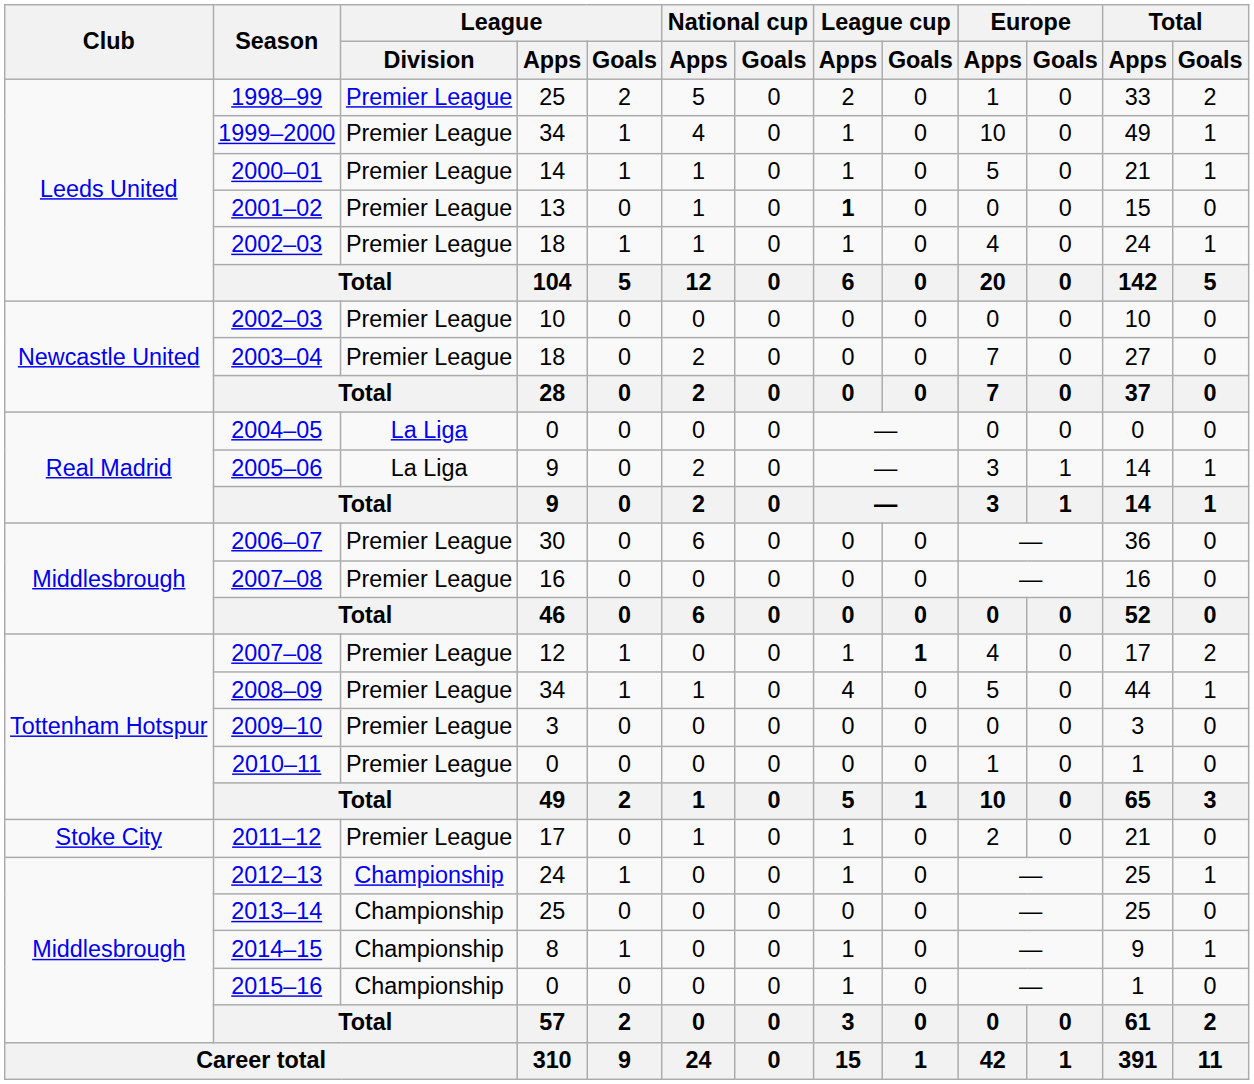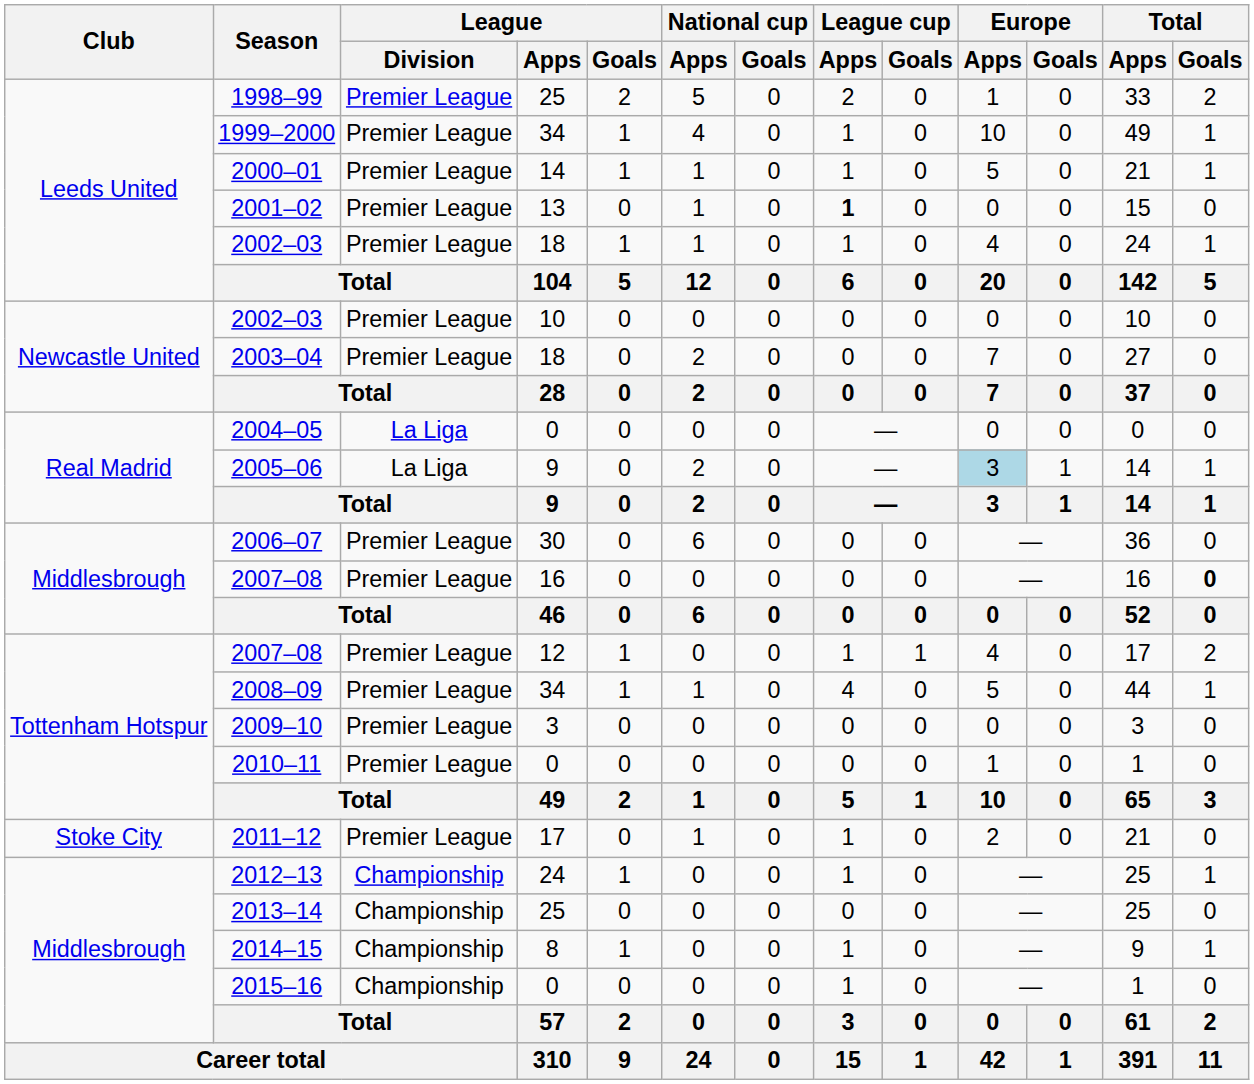(993, 467) no background -> (993, 467) lightblue background
(1210, 578) normal -> (1210, 578) bold
(920, 652) bold -> (920, 652) normal
